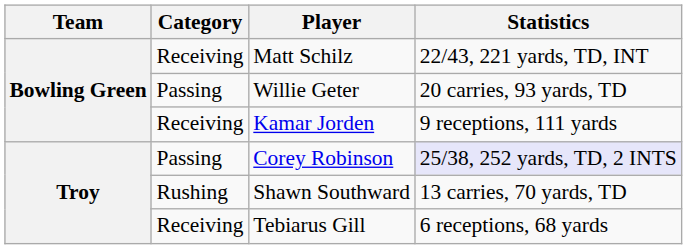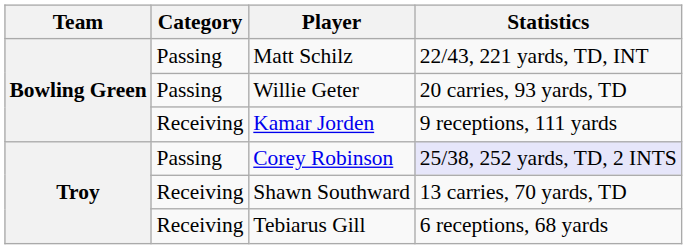(200, 55) Receiving -> (189, 55) Passing
(192, 191) Rushing -> (200, 191) Receiving
